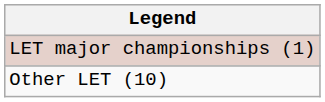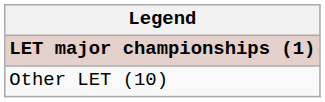(162, 51) normal -> (162, 51) bold
